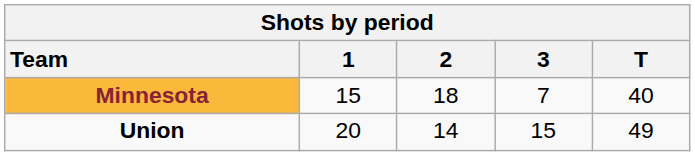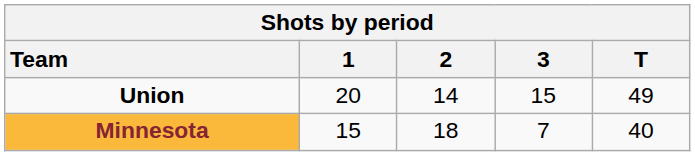rows swapped: (152, 131) <-> (152, 95)
